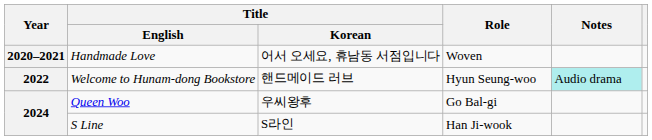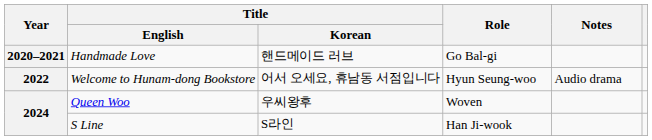(351, 56) 어서 오세요, 휴남동 서점입니다 -> (307, 56) 핸드메이드 러브
(464, 56) Woven -> (472, 56) Go Bal-gi
(307, 78) 핸드메이드 러브 -> (351, 78) 어서 오세요, 휴남동 서점입니다
(588, 79) paleturquoise background -> (588, 79) no background
(472, 101) Go Bal-gi -> (464, 101) Woven
